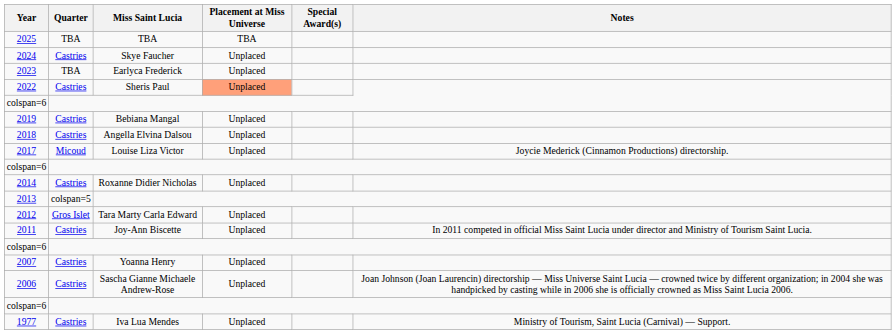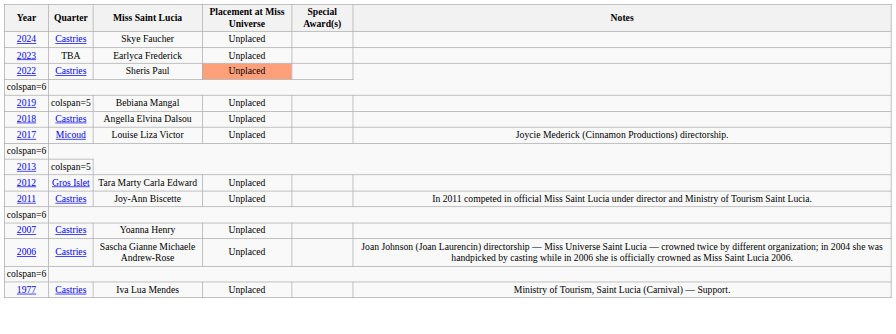- row: (27, 39)
(71, 119) Castries -> (71, 103) colspan=5
- row: (27, 182)
